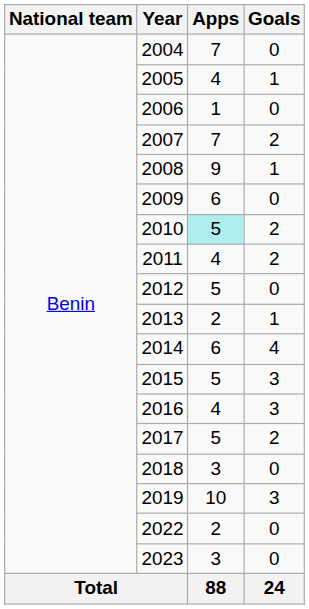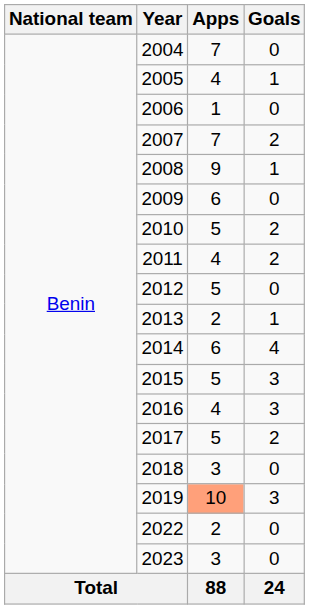(216, 229) paleturquoise background -> (216, 229) no background
(216, 498) no background -> (216, 498) lightsalmon background
